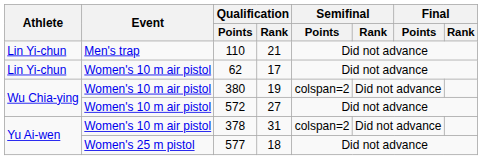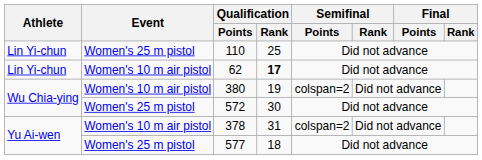(112, 51) Men's trap -> (139, 51) Women's 25 m pistol
(274, 51) 21 -> (274, 51) 25
(274, 70) normal -> (274, 70) bold
(148, 108) Women's 10 m air pistol -> (139, 108) Women's 25 m pistol
(274, 108) 27 -> (274, 108) 30
